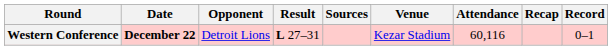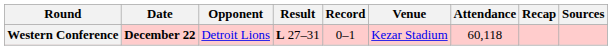columns swapped: (585, 14) <-> (347, 14)
(487, 34) 60,116 -> (485, 34) 60,118
